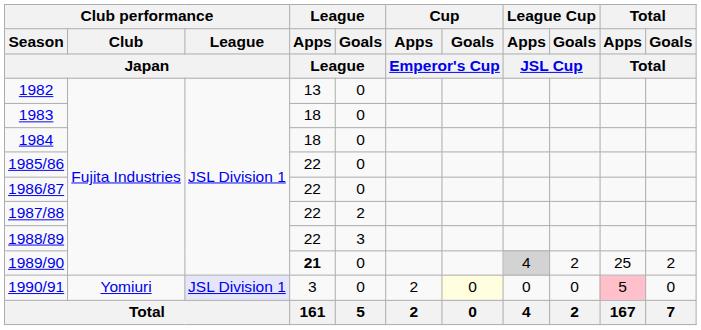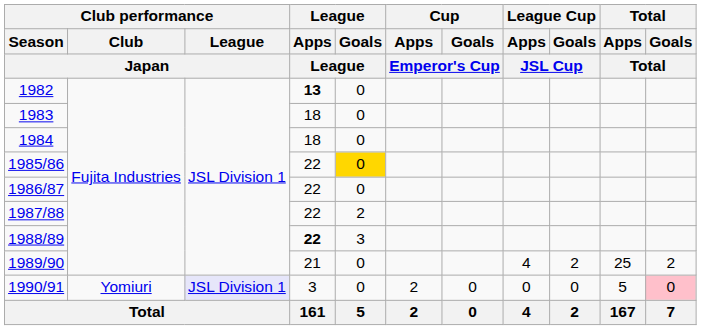(312, 90) normal -> (312, 90) bold
(360, 164) no background -> (360, 164) gold background
(312, 238) normal -> (312, 238) bold
(312, 262) bold -> (312, 262) normal
(526, 262) lightgrey background -> (526, 262) no background
(473, 287) lightyellow background -> (473, 287) no background
(623, 287) pink background -> (623, 287) no background
(671, 287) no background -> (671, 287) pink background
